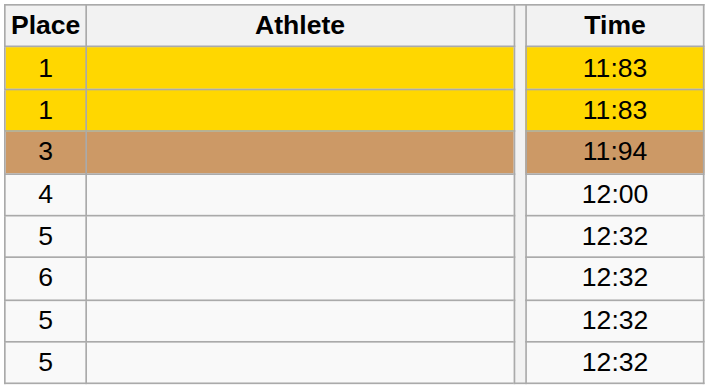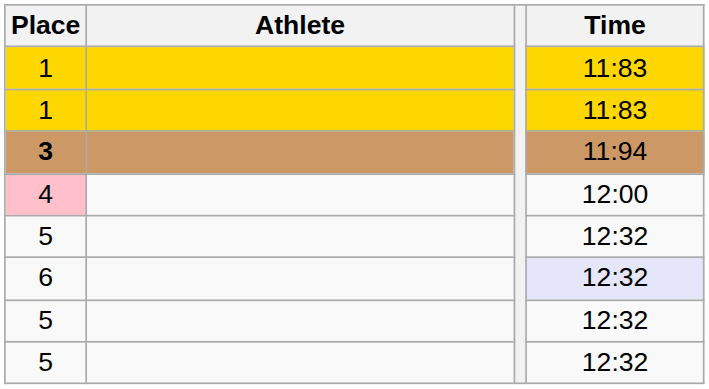(46, 151) normal -> (46, 151) bold
(46, 194) no background -> (46, 194) pink background
(615, 278) no background -> (615, 278) lavender background
